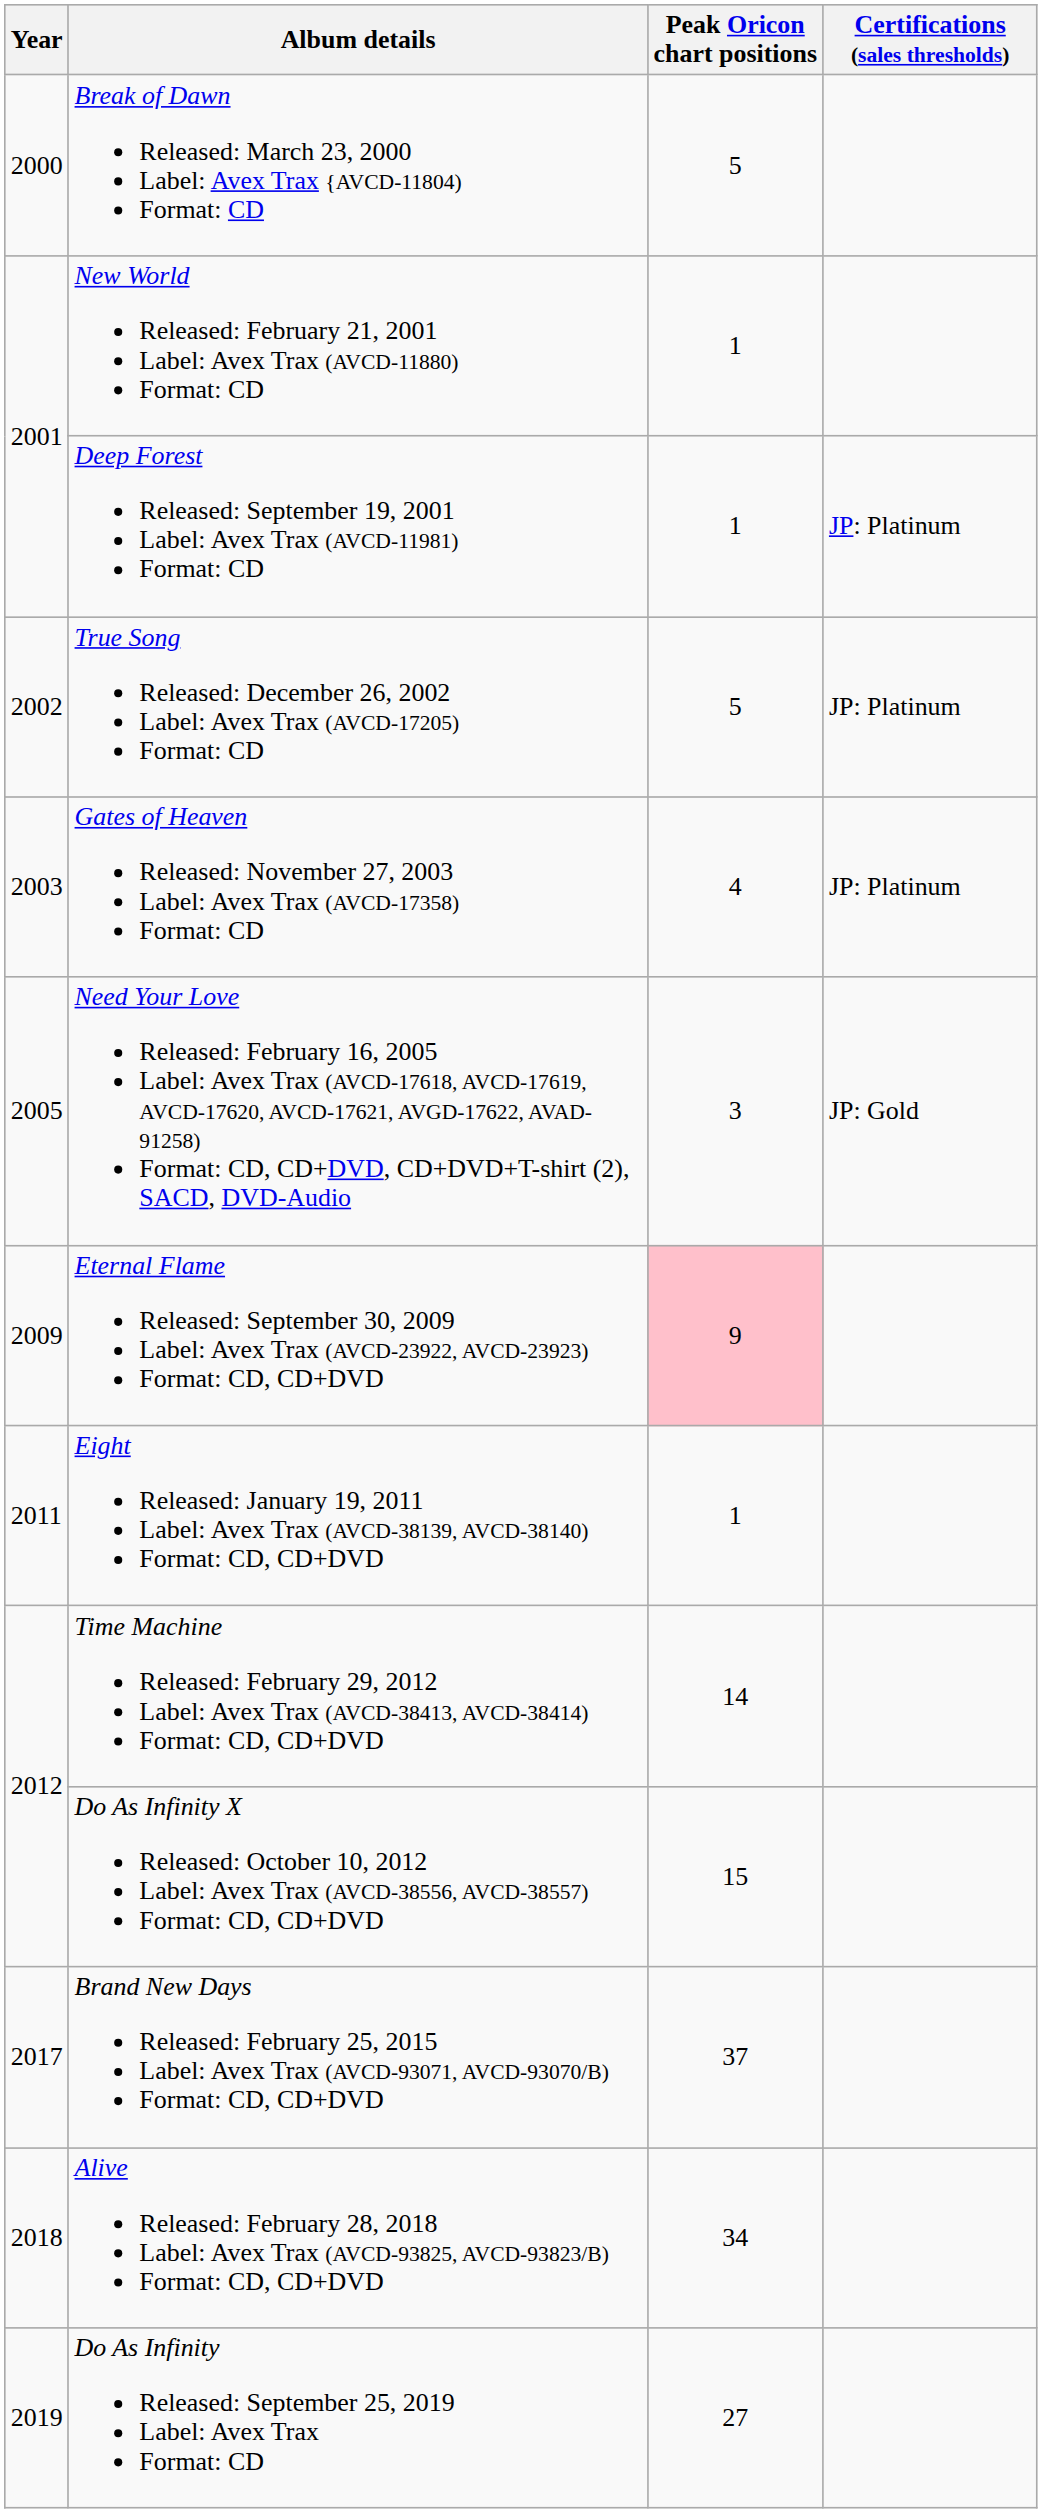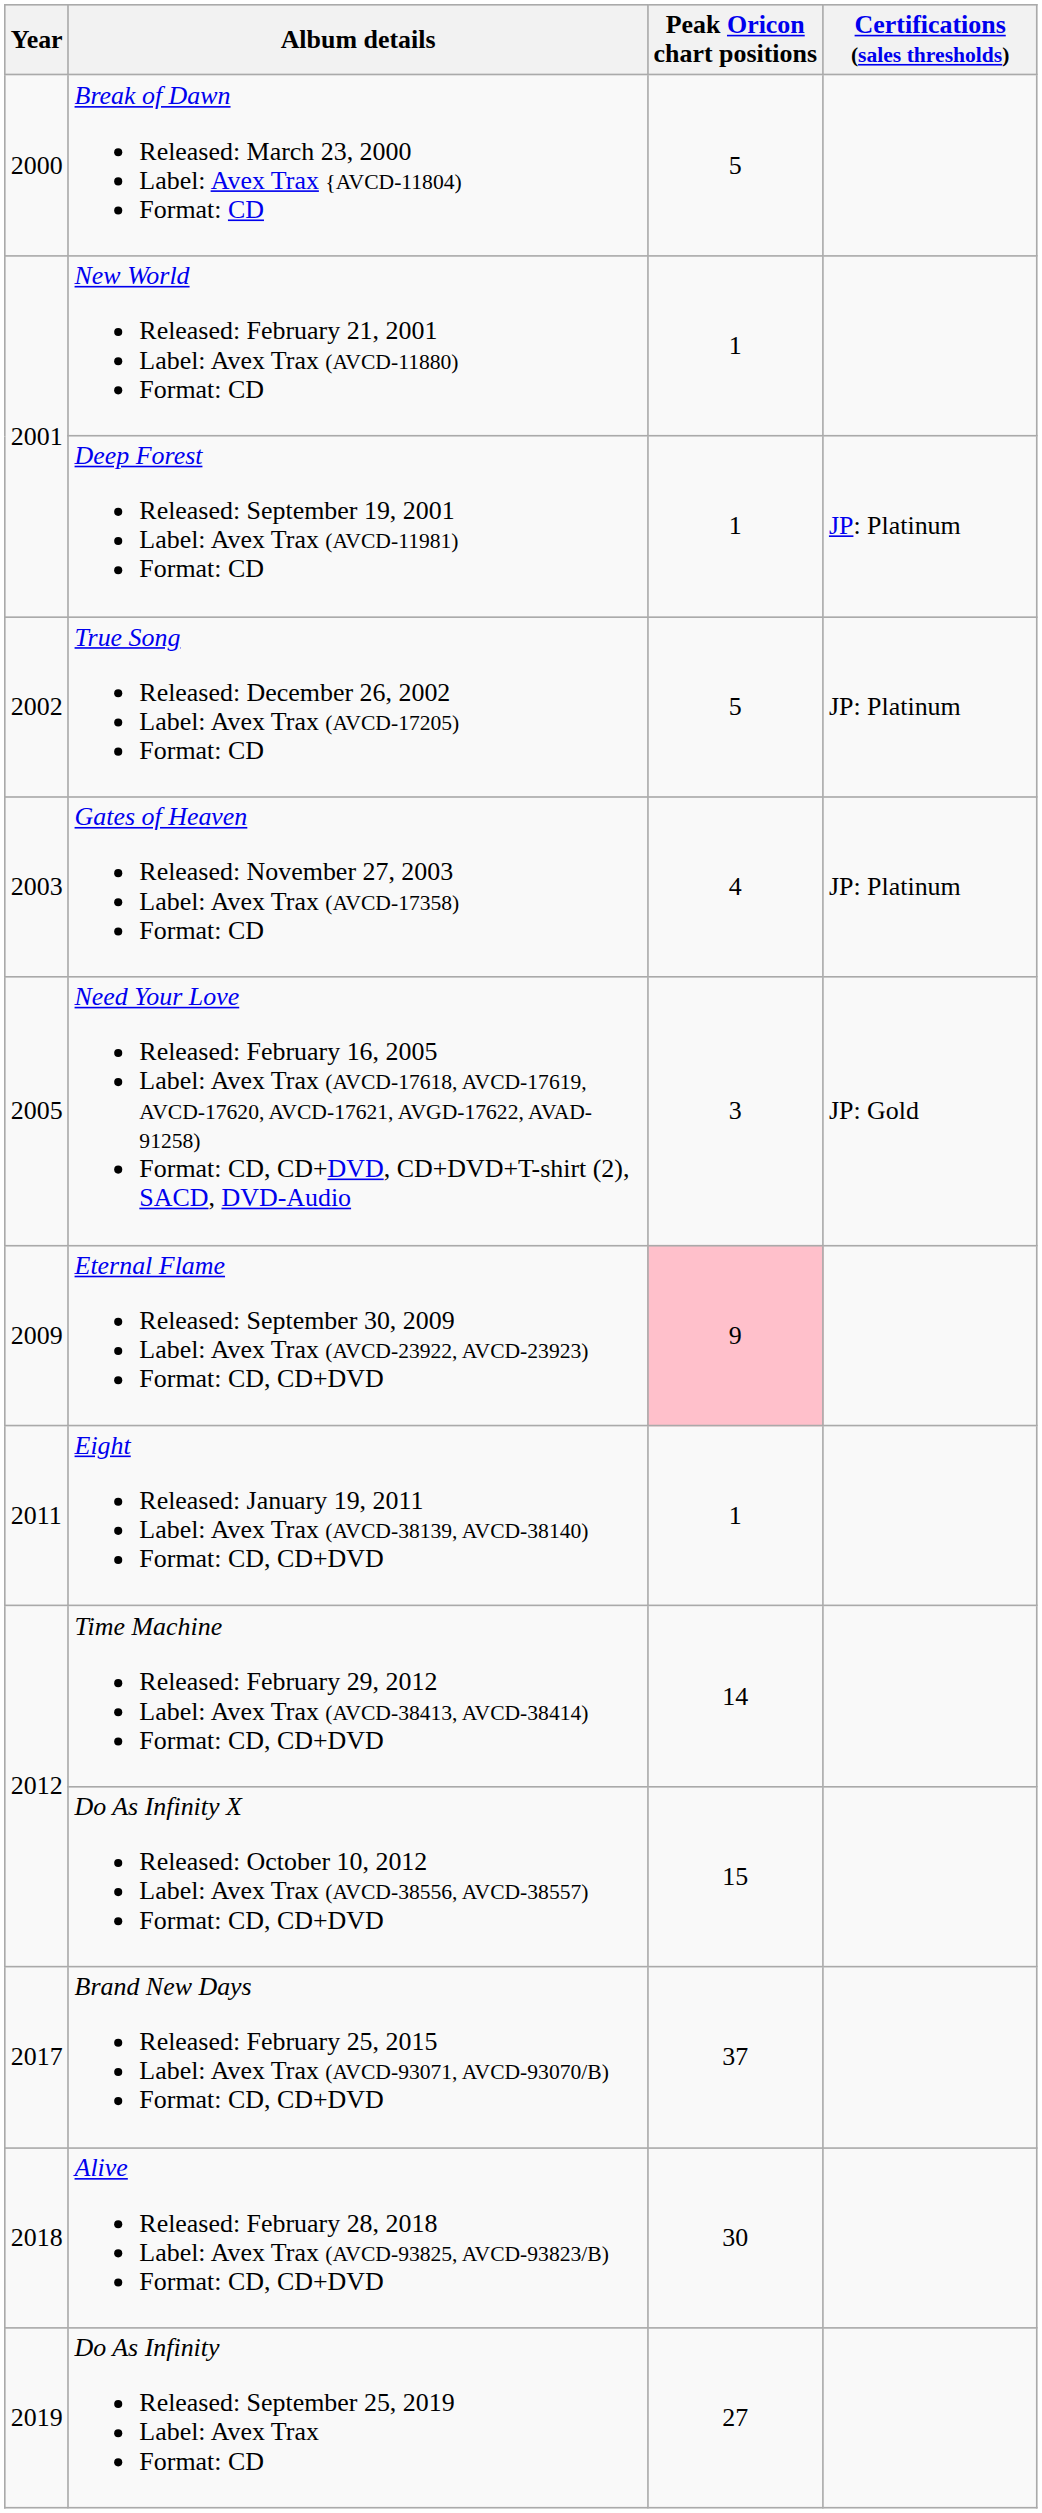(735, 2237) 34 -> (735, 2237) 30
